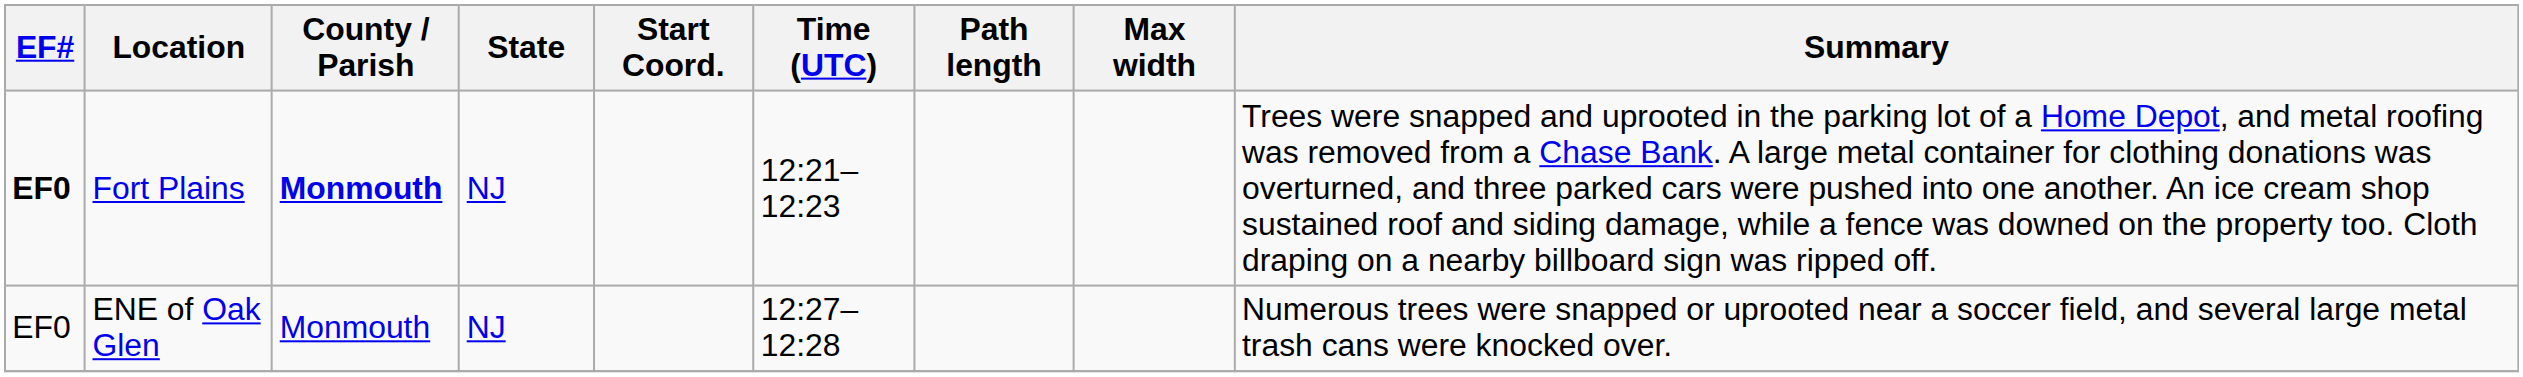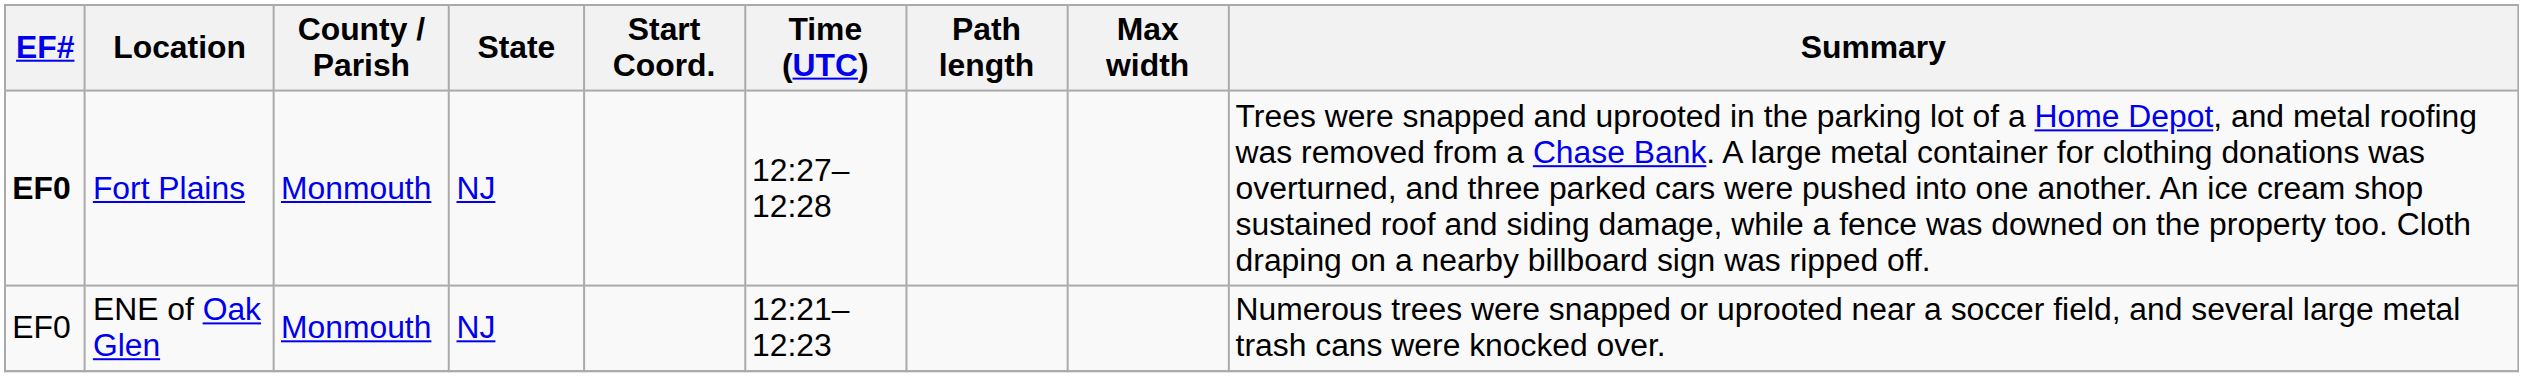(361, 187) bold -> (356, 187) normal
(809, 187) 12:21–12:23 -> (801, 187) 12:27–12:28
(809, 327) 12:27–12:28 -> (801, 327) 12:21–12:23
